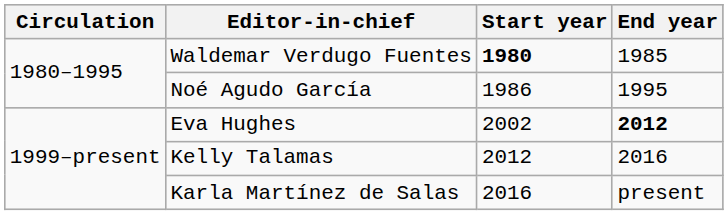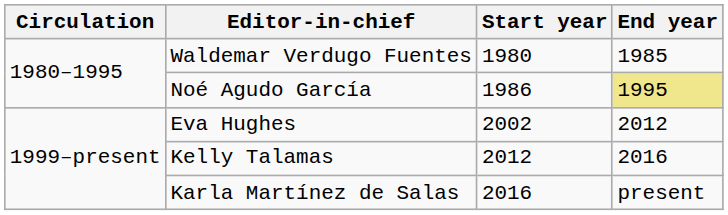(507, 56) bold -> (507, 56) normal
(643, 90) no background -> (643, 90) khaki background
(643, 124) bold -> (643, 124) normal
